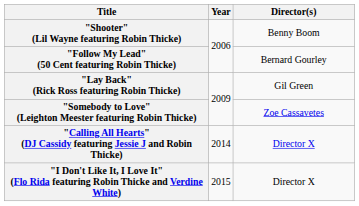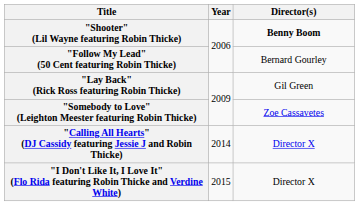(294, 33) normal -> (294, 33) bold
